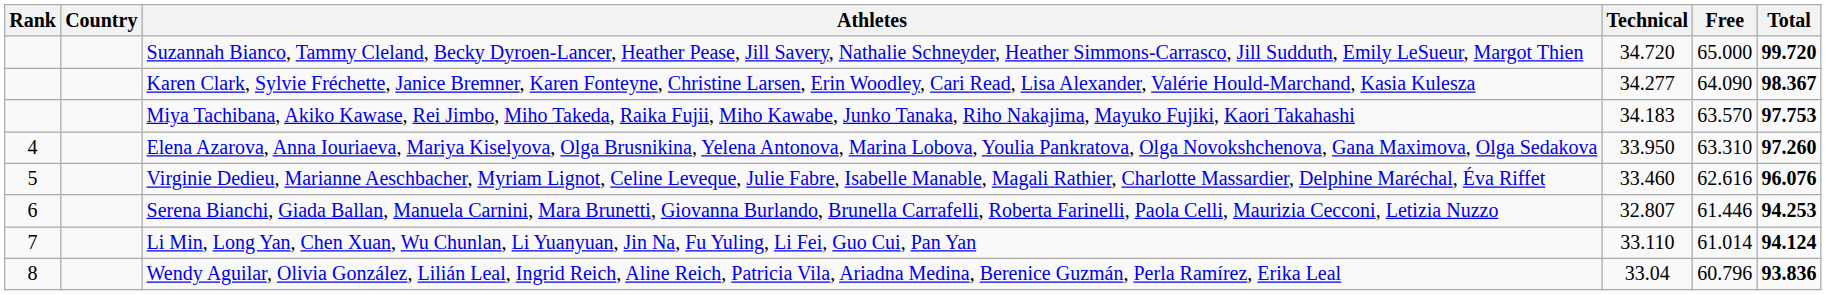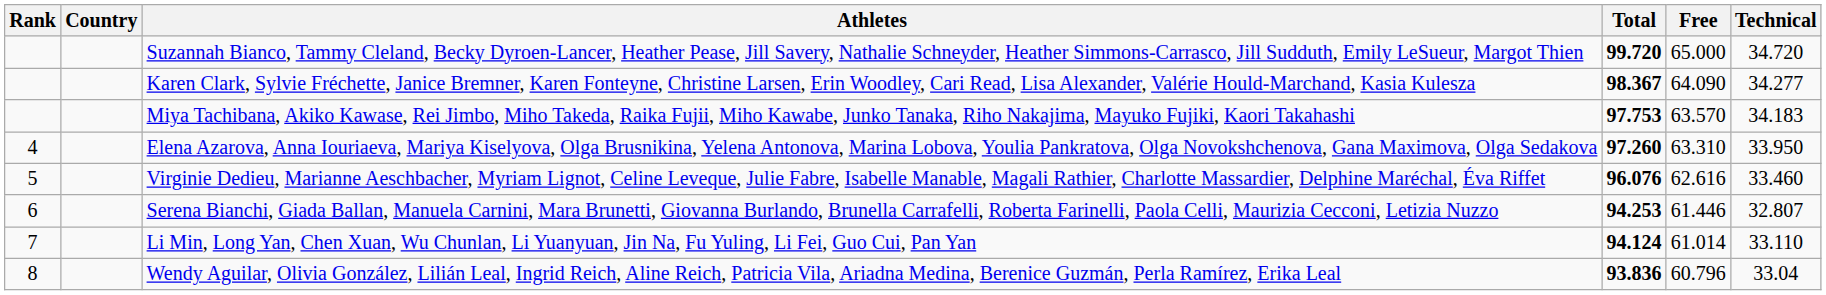columns swapped: (1647, 20) <-> (1789, 20)
